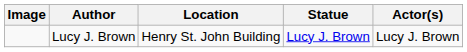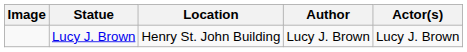columns swapped: (328, 15) <-> (94, 15)
